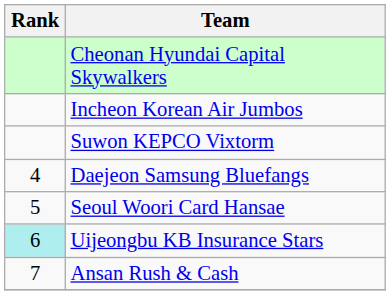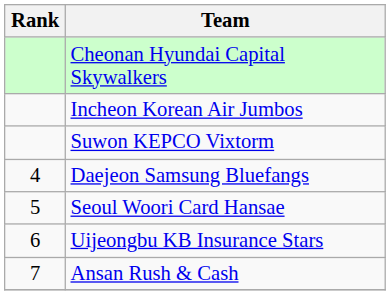(35, 240) paleturquoise background -> (35, 240) no background
